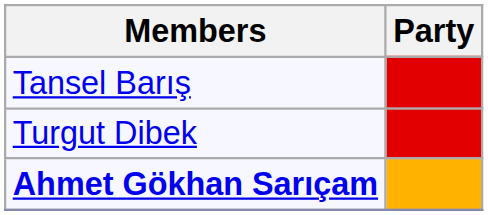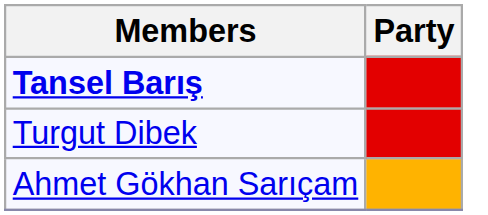(102, 82) normal -> (108, 82) bold
(195, 185) bold -> (185, 185) normal
